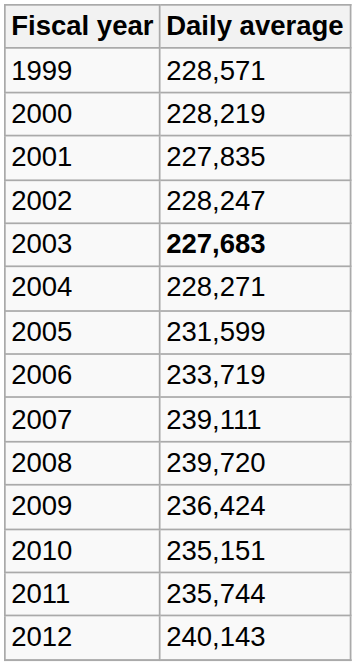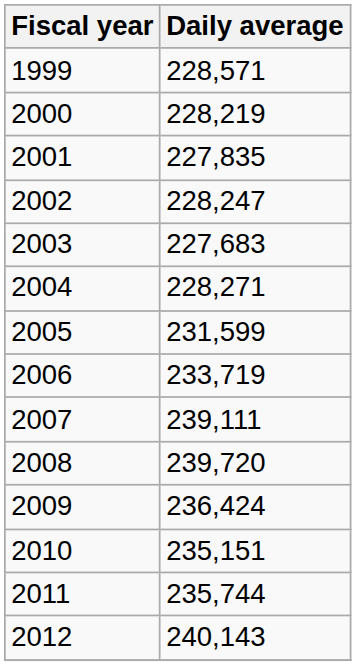(216, 244) bold -> (216, 244) normal
